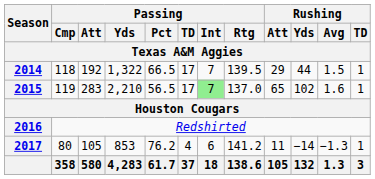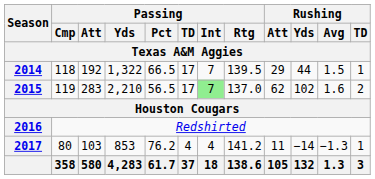(278, 89) 65 -> (278, 89) 62
(360, 89) 1 -> (360, 89) 2
(91, 146) 105 -> (91, 146) 103
(211, 146) 6 -> (211, 146) 4
